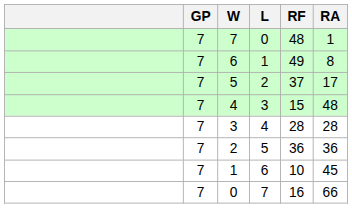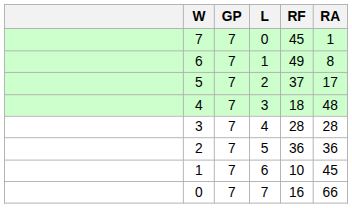columns swapped: (201, 16) <-> (234, 16)
(297, 39) 48 -> (297, 39) 45
(297, 105) 15 -> (297, 105) 18
